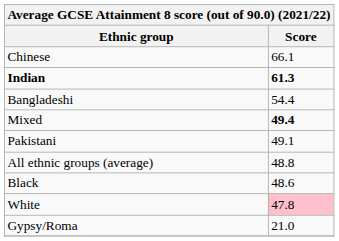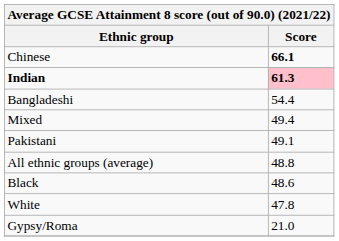(283, 57) normal -> (283, 57) bold
(283, 78) no background -> (283, 78) pink background
(283, 120) bold -> (283, 120) normal
(283, 204) pink background -> (283, 204) no background
